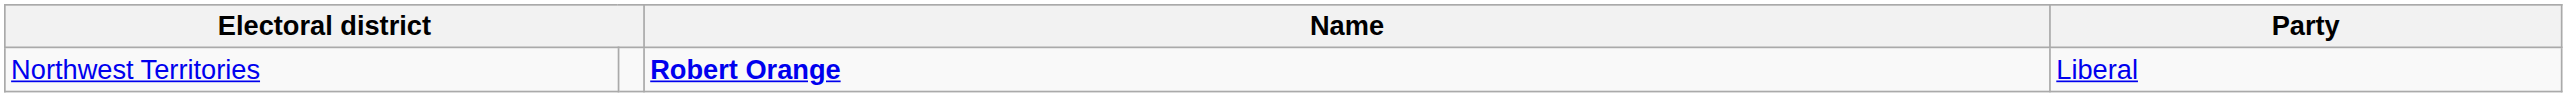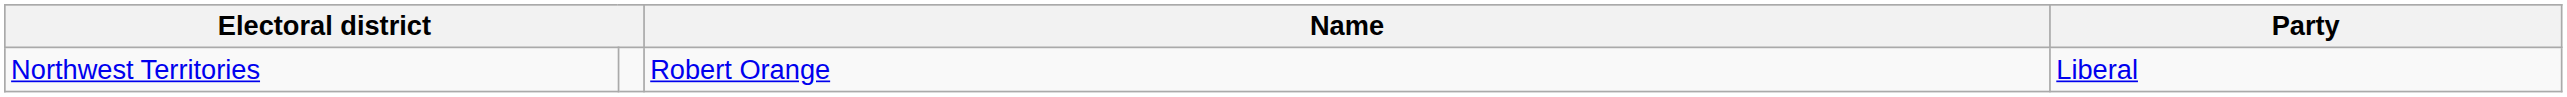(745, 69) bold -> (740, 69) normal
